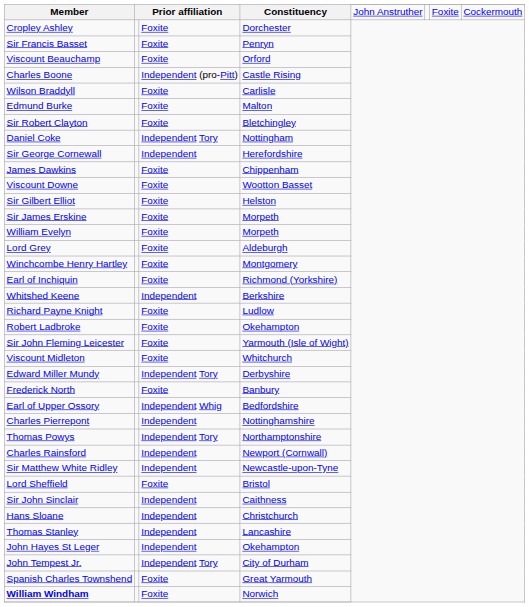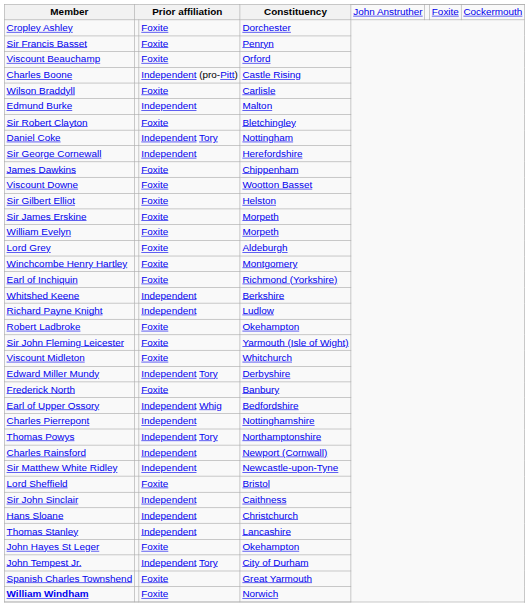(155, 106) Foxite -> (169, 106) Independent
(155, 311) Foxite -> (169, 311) Independent
(169, 547) Independent -> (155, 547) Foxite
